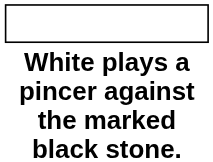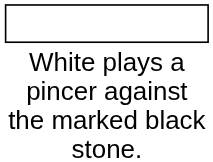(107, 105) bold -> (107, 105) normal
